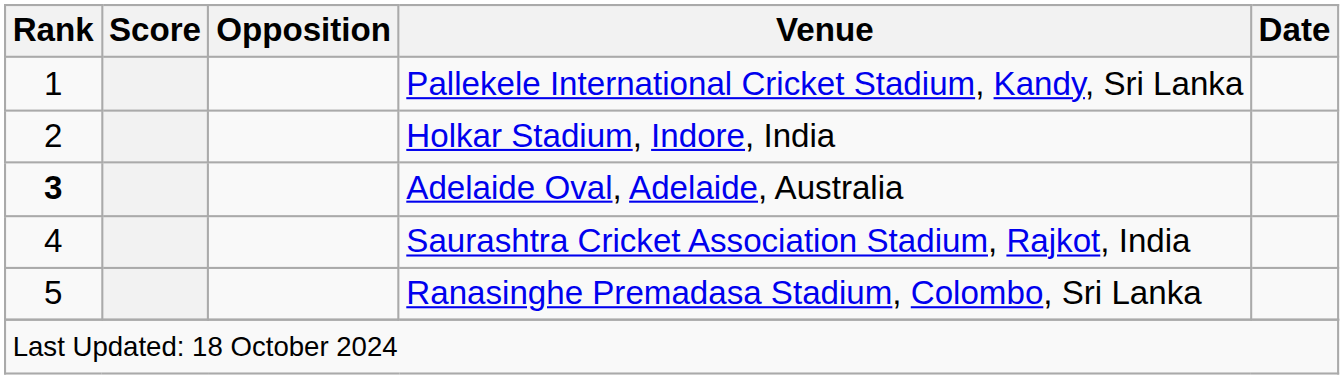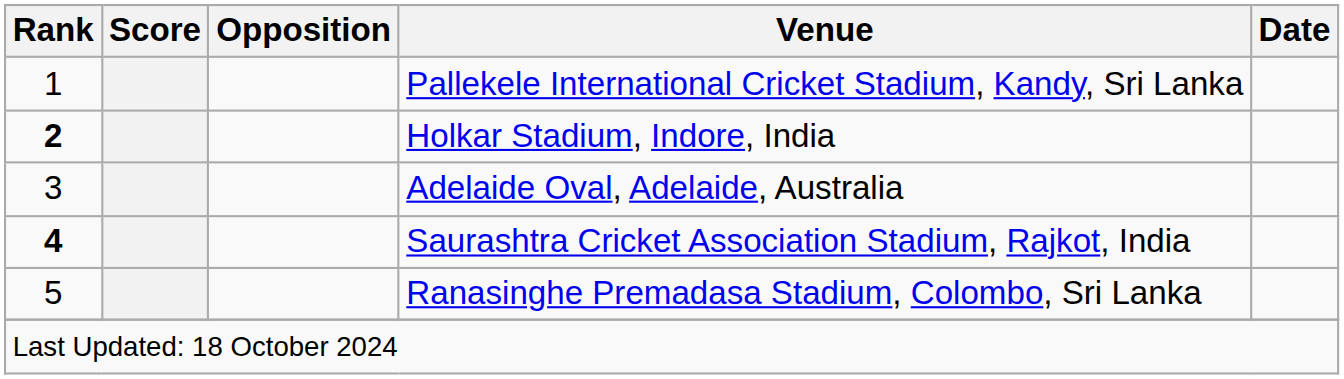(53, 135) normal -> (53, 135) bold
(53, 188) bold -> (53, 188) normal
(53, 240) normal -> (53, 240) bold
